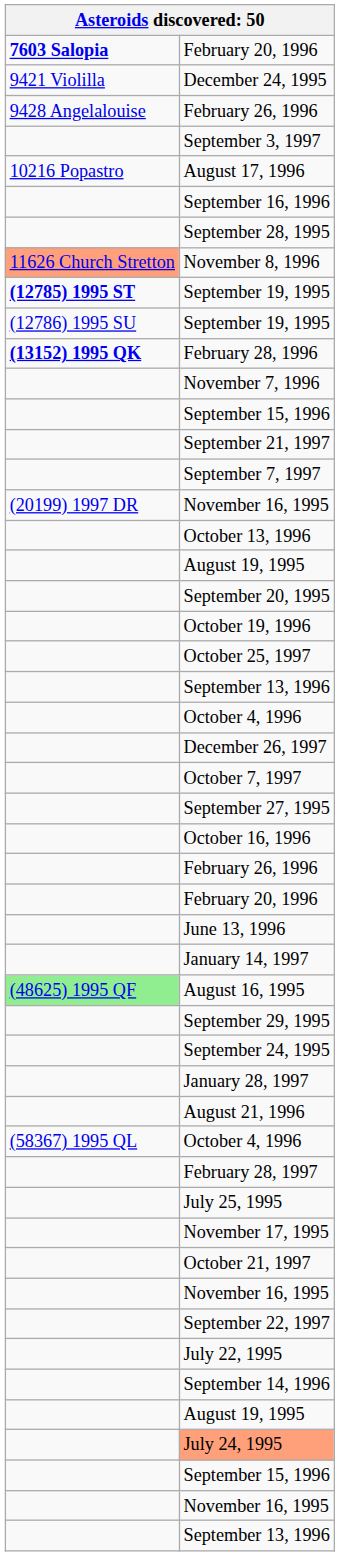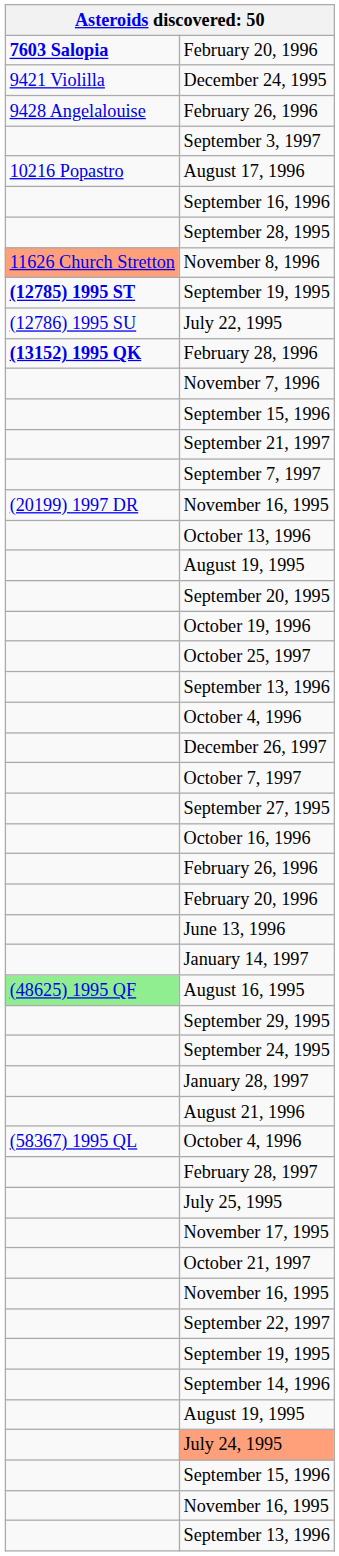(257, 322) September 19, 1995 -> (233, 322) July 22, 1995
(233, 1353) July 22, 1995 -> (257, 1353) September 19, 1995
